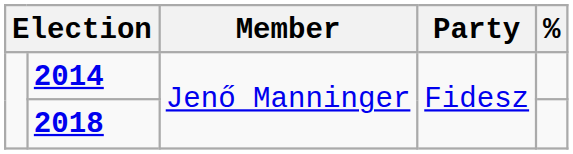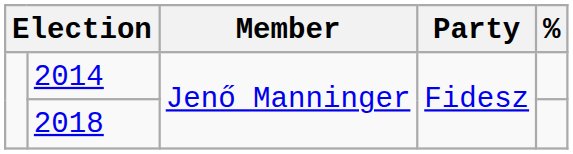(69, 76) bold -> (69, 76) normal
(69, 124) bold -> (69, 124) normal
